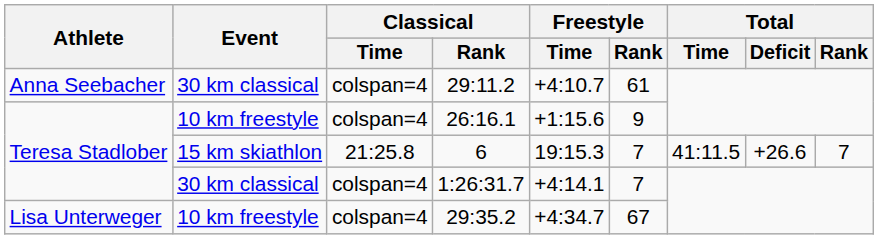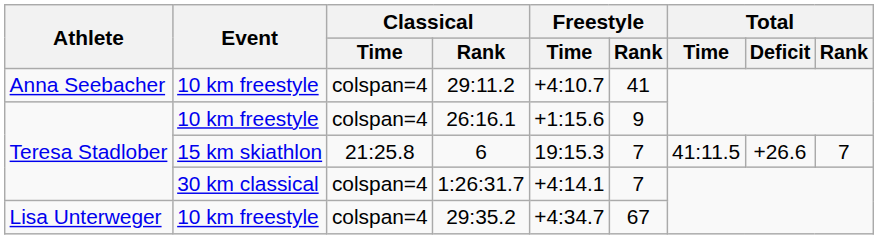(248, 86) 30 km classical -> (248, 86) 10 km freestyle
(638, 86) 61 -> (638, 86) 41
